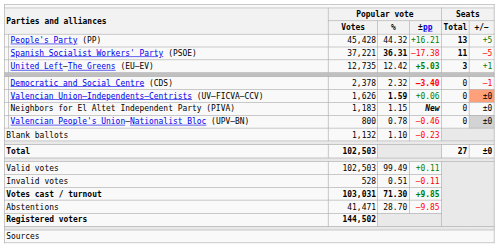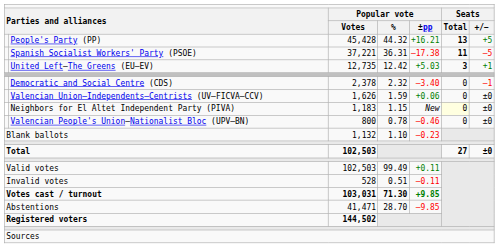(395, 53) bold -> (395, 53) normal
(428, 66) bold -> (428, 66) normal
(428, 83) bold -> (428, 83) normal
(398, 96) bold -> (398, 96) normal
(488, 96) lightsalmon background -> (488, 96) no background
(432, 109) bold -> (432, 109) normal
(465, 109) no background -> (465, 109) lightyellow background
(488, 122) lightgrey background -> (488, 122) no background
